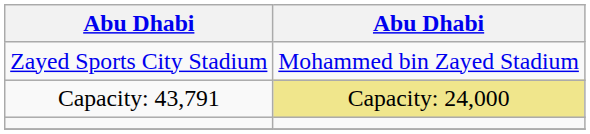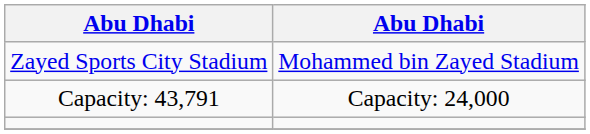(429, 98) khaki background -> (429, 98) no background
